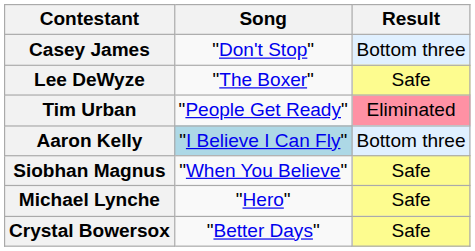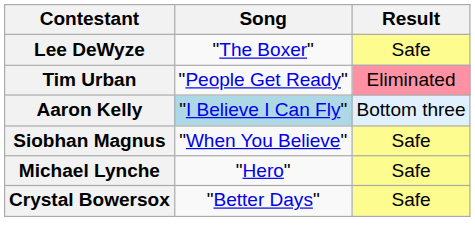- row: (89, 49)
